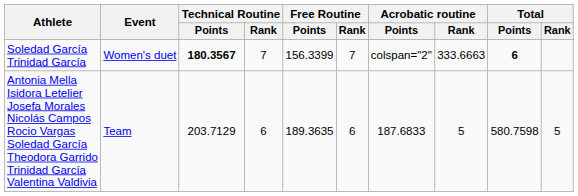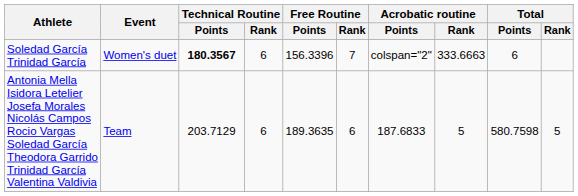(263, 56) 7 -> (263, 56) 6
(310, 56) 156.3399 -> (310, 56) 156.3396
(515, 56) bold -> (515, 56) normal
